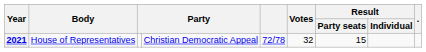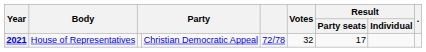(361, 41) 15 -> (361, 41) 17
